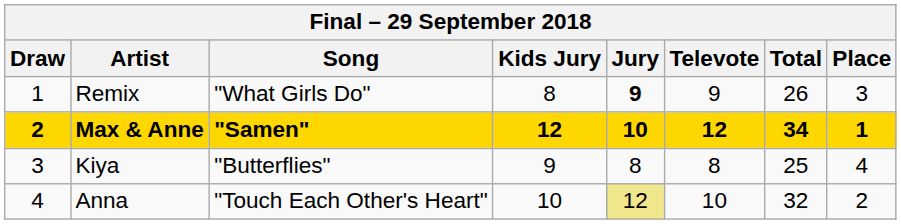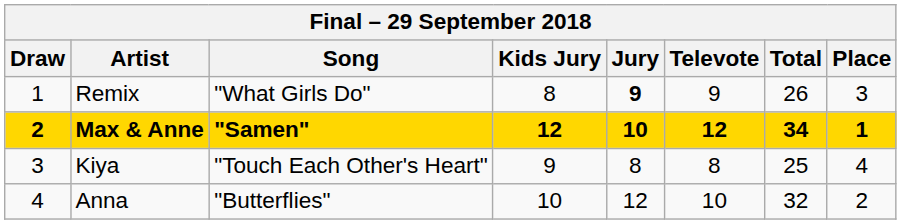(272, 165) "Butterflies" -> (351, 165) "Touch Each Other's Heart"
(351, 201) "Touch Each Other's Heart" -> (272, 201) "Butterflies"
(635, 201) khaki background -> (635, 201) no background
